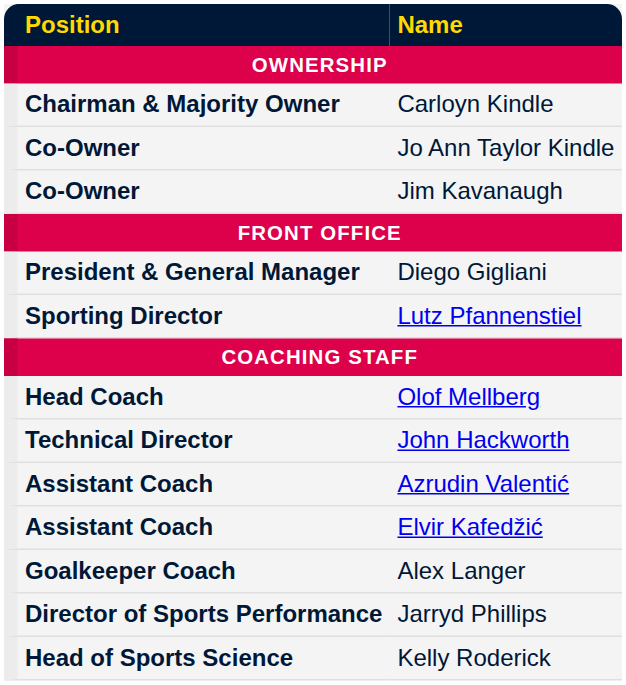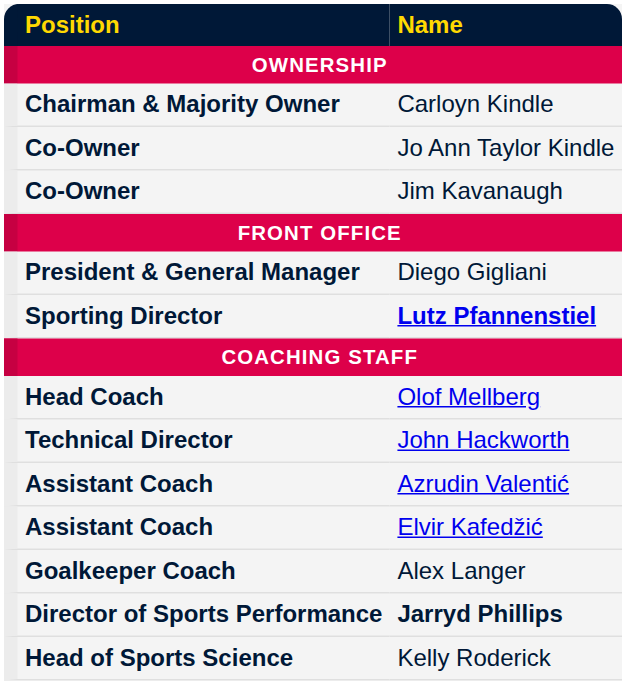(489, 315) normal -> (497, 315) bold
(472, 614) normal -> (480, 614) bold
